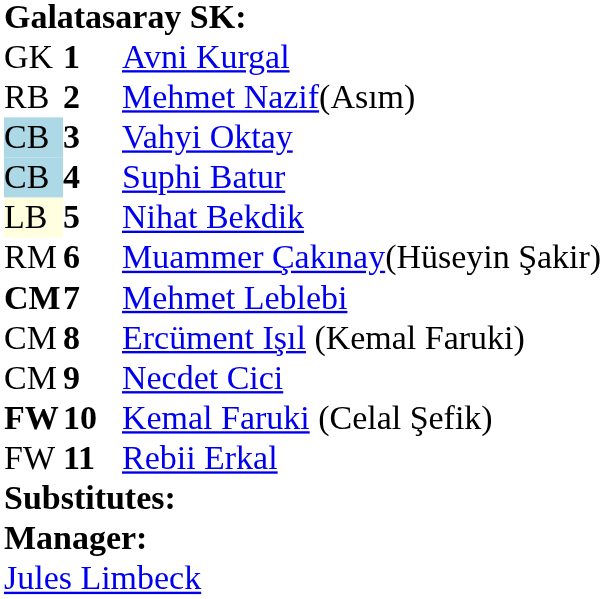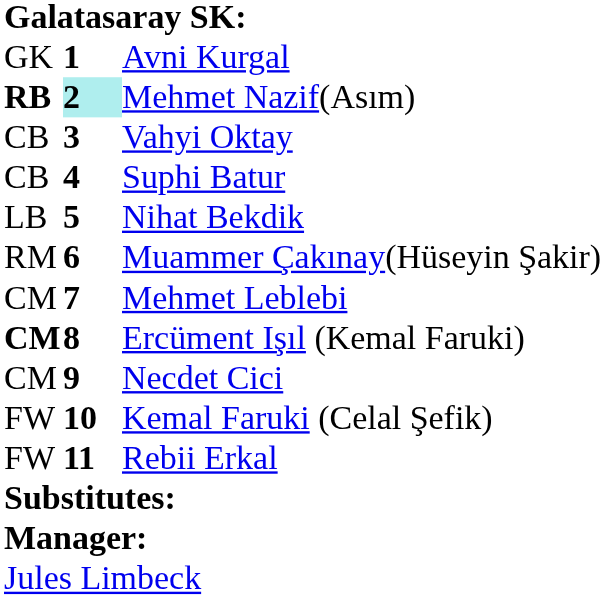(27, 96) normal -> (28, 96) bold
(71, 96) no background -> (71, 96) paleturquoise background
(27, 136) lightblue background -> (27, 136) no background
(27, 176) lightblue background -> (27, 176) no background
(26, 216) lightyellow background -> (26, 216) no background
(32, 297) bold -> (30, 297) normal
(30, 337) normal -> (32, 337) bold
(31, 417) bold -> (29, 417) normal
